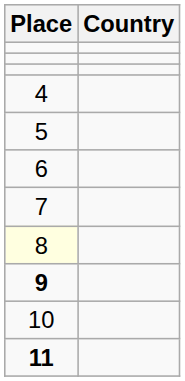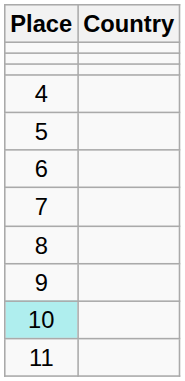(41, 244) lightyellow background -> (41, 244) no background
(41, 282) bold -> (41, 282) normal
(41, 320) no background -> (41, 320) paleturquoise background
(41, 357) bold -> (41, 357) normal
